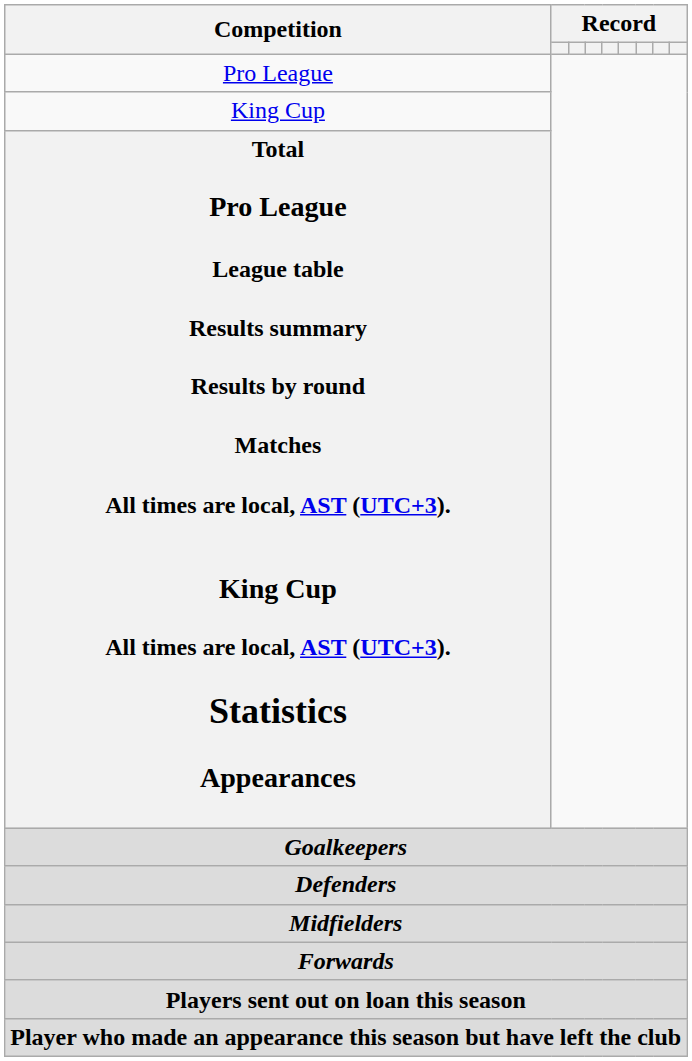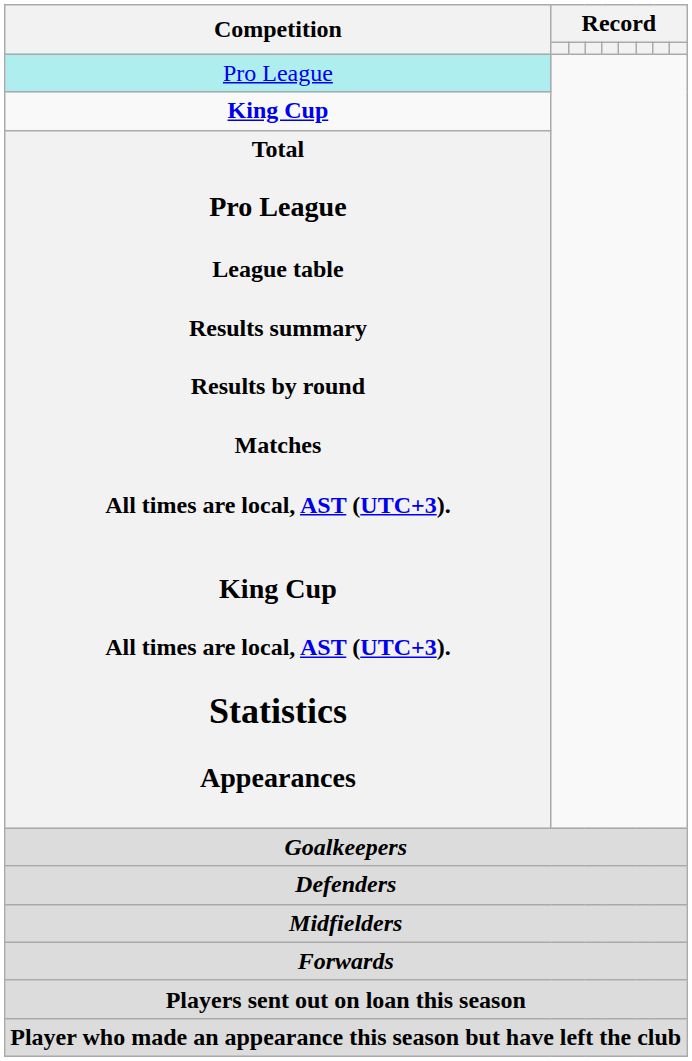(278, 72) no background -> (278, 72) paleturquoise background
(278, 110) normal -> (278, 110) bold
